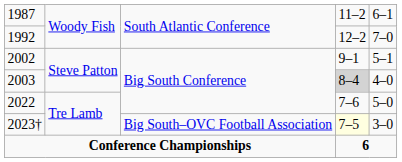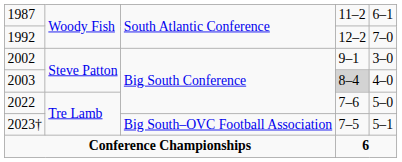(383, 59) 5–1 -> (383, 59) 3–0
(349, 124) lightyellow background -> (349, 124) no background
(383, 124) 3–0 -> (383, 124) 5–1
